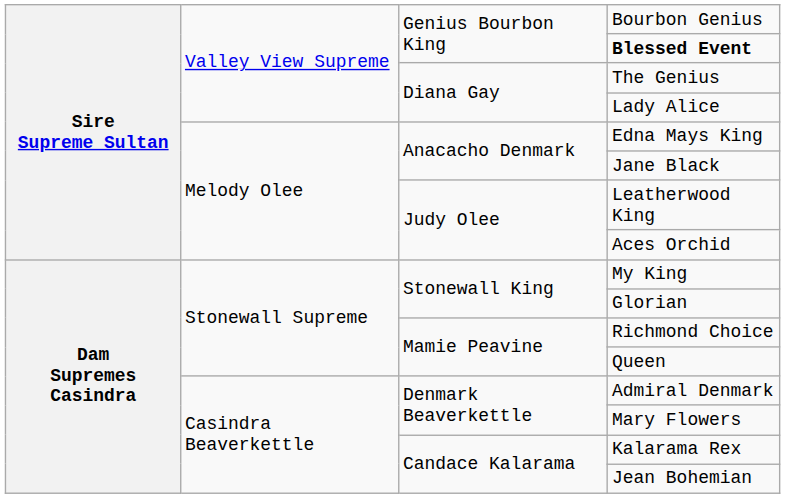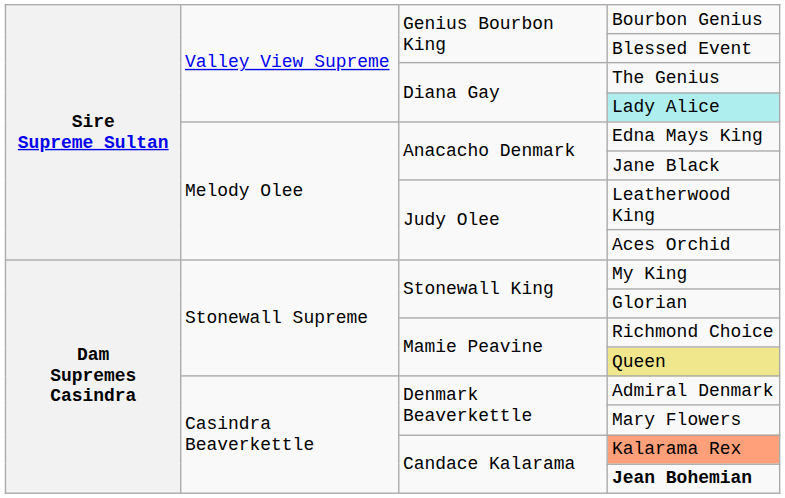(682, 49) bold -> (682, 49) normal
(666, 107) no background -> (666, 107) paleturquoise background
(639, 362) no background -> (639, 362) khaki background
(677, 449) no background -> (677, 449) lightsalmon background
(682, 479) normal -> (682, 479) bold
